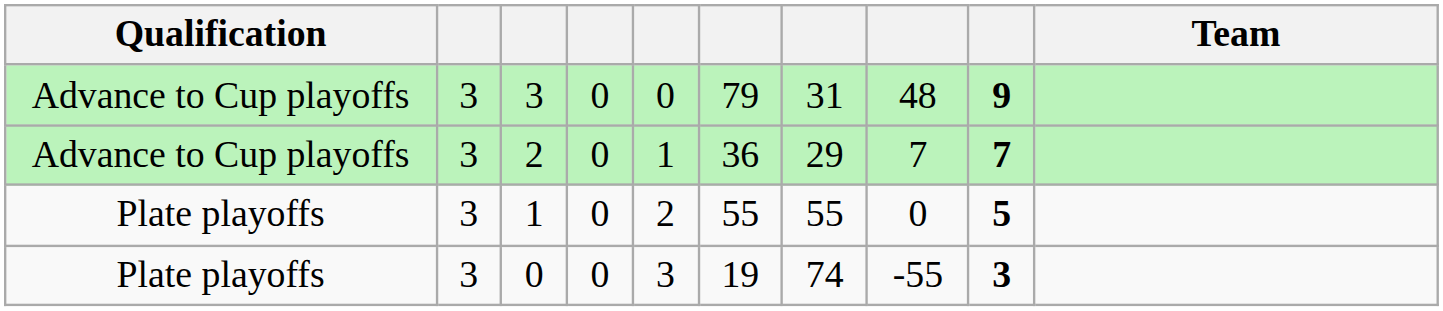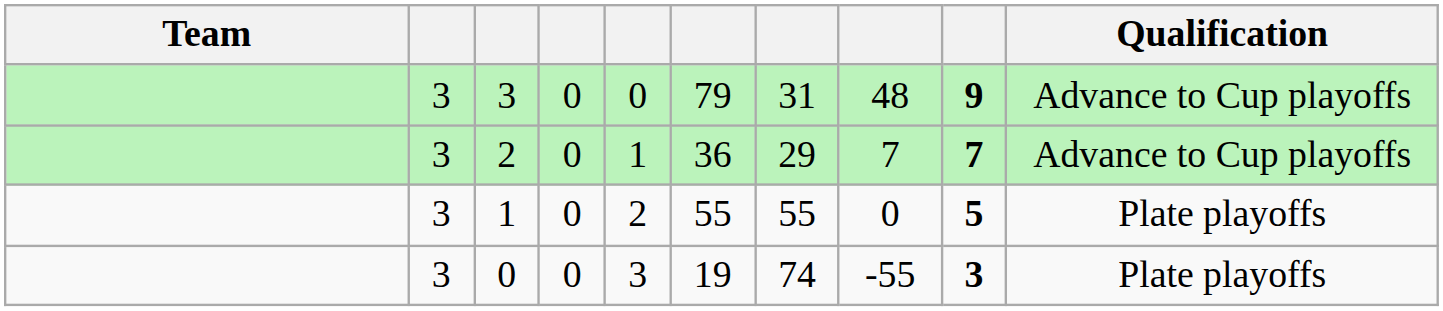columns swapped: (1236, 34) <-> (221, 34)
